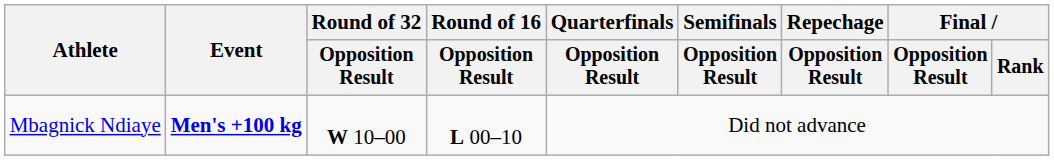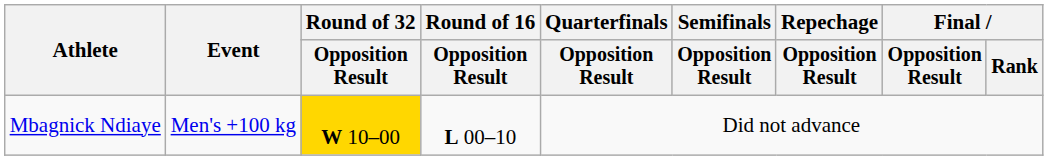(236, 125) bold -> (233, 125) normal
(366, 137) no background -> (361, 137) gold background
